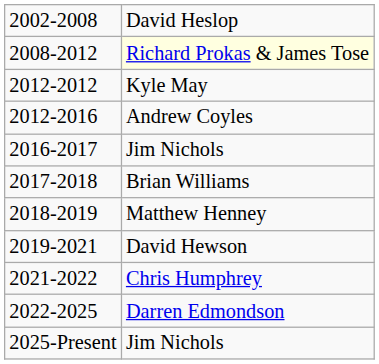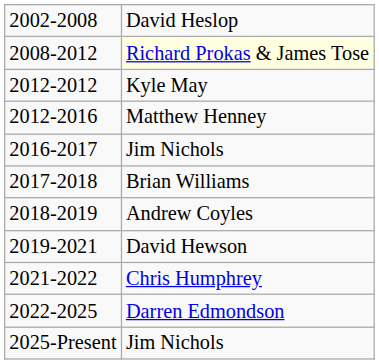(189, 117) Andrew Coyles -> (196, 117) Matthew Henney
(196, 213) Matthew Henney -> (189, 213) Andrew Coyles
